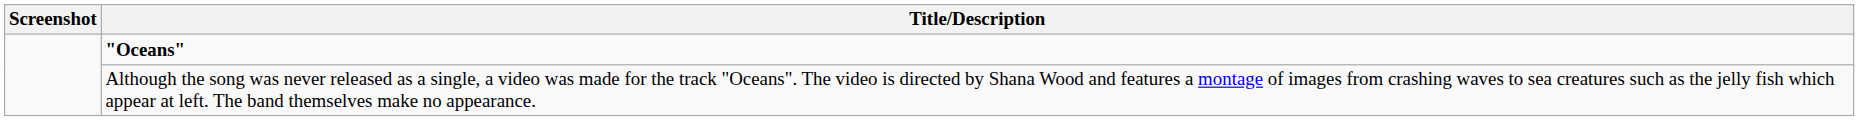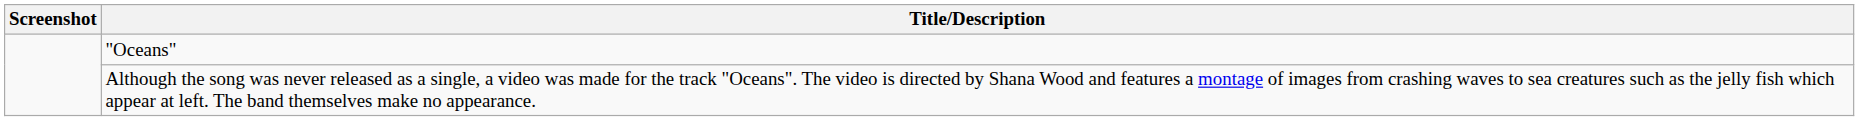(145, 49) bold -> (141, 49) normal
